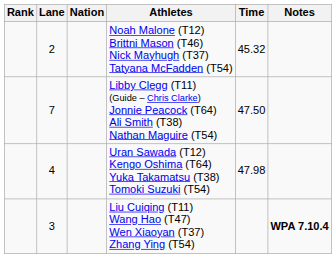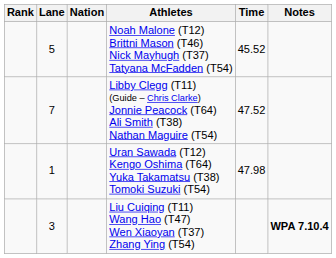(52, 49) 2 -> (52, 49) 5
(252, 49) 45.32 -> (252, 49) 45.52
(252, 110) 47.50 -> (252, 110) 47.52
(52, 171) 4 -> (52, 171) 1
